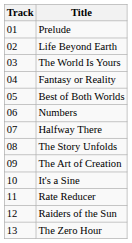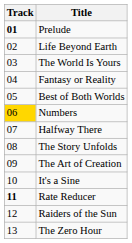(12, 29) normal -> (12, 29) bold
(12, 113) no background -> (12, 113) gold background
(12, 197) normal -> (12, 197) bold
